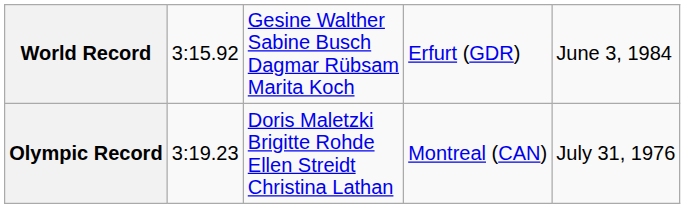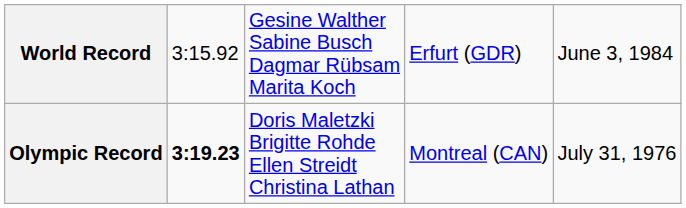(205, 153) normal -> (206, 153) bold
